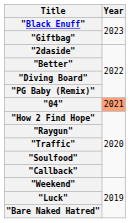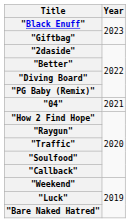(114, 104) lightsalmon background -> (114, 104) no background
